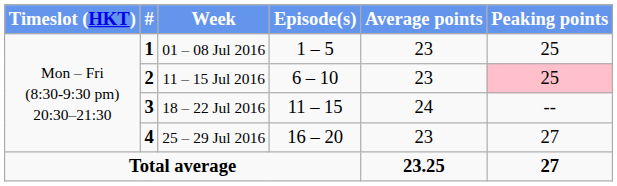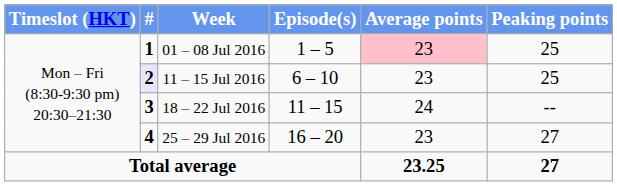(424, 48) no background -> (424, 48) pink background
(149, 78) no background -> (149, 78) lavender background
(550, 78) pink background -> (550, 78) no background
